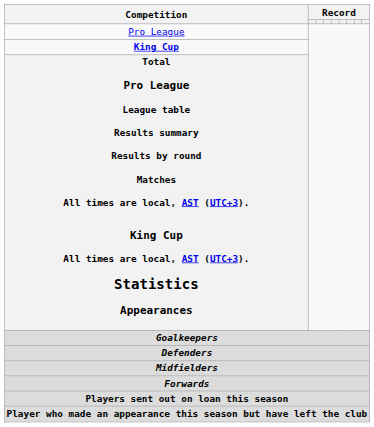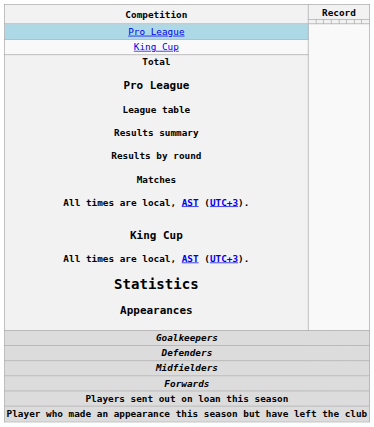(156, 32) no background -> (156, 32) lightblue background
(156, 47) bold -> (156, 47) normal
